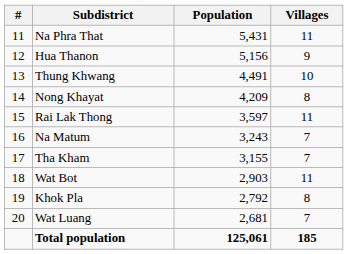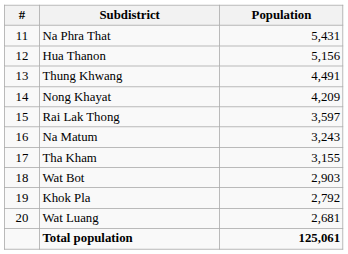- column: (307, 15)
